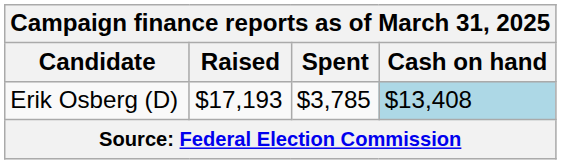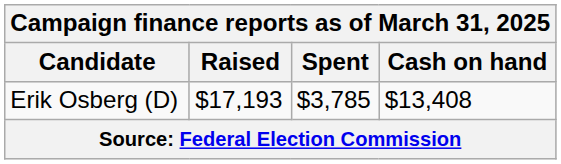(428, 100) lightblue background -> (428, 100) no background
